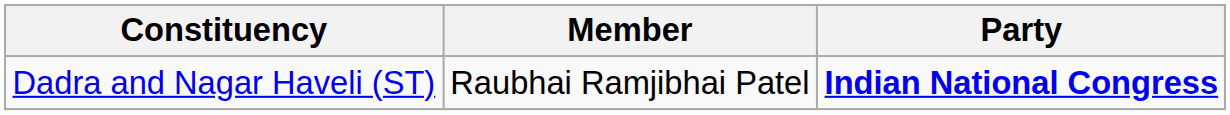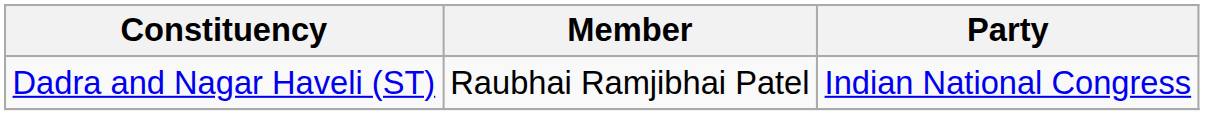(1021, 82) bold -> (1008, 82) normal
